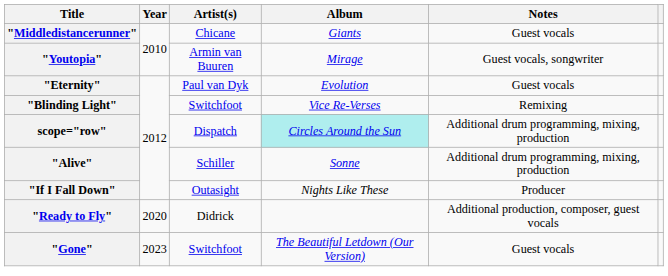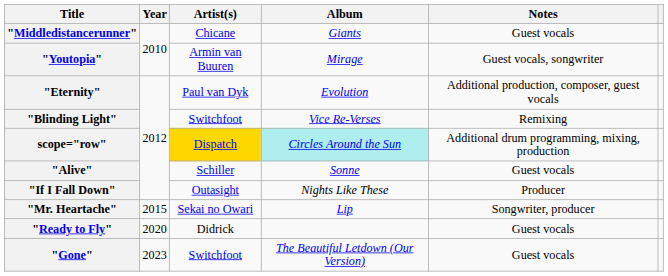(543, 85) Guest vocals -> (543, 92) Additional production, composer, guest vocals
(215, 131) no background -> (215, 144) gold background
(543, 164) Additional drum programming, mixing, production -> (543, 170) Guest vocals
+ row: (72, 209)
(543, 216) Additional production, composer, guest vocals -> (543, 228) Guest vocals
